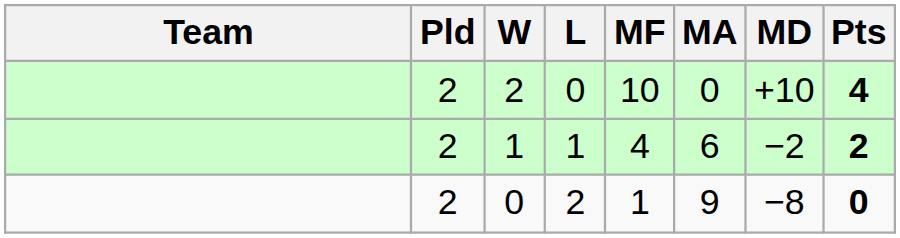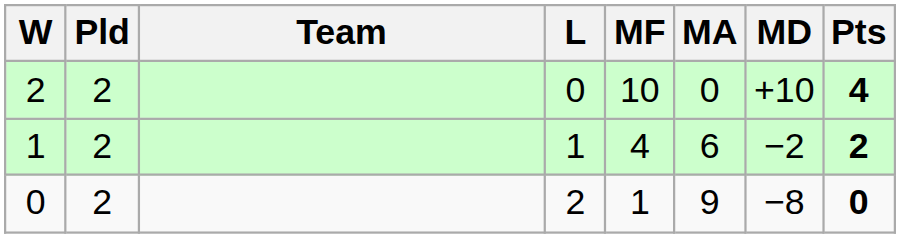columns swapped: (208, 32) <-> (514, 32)
